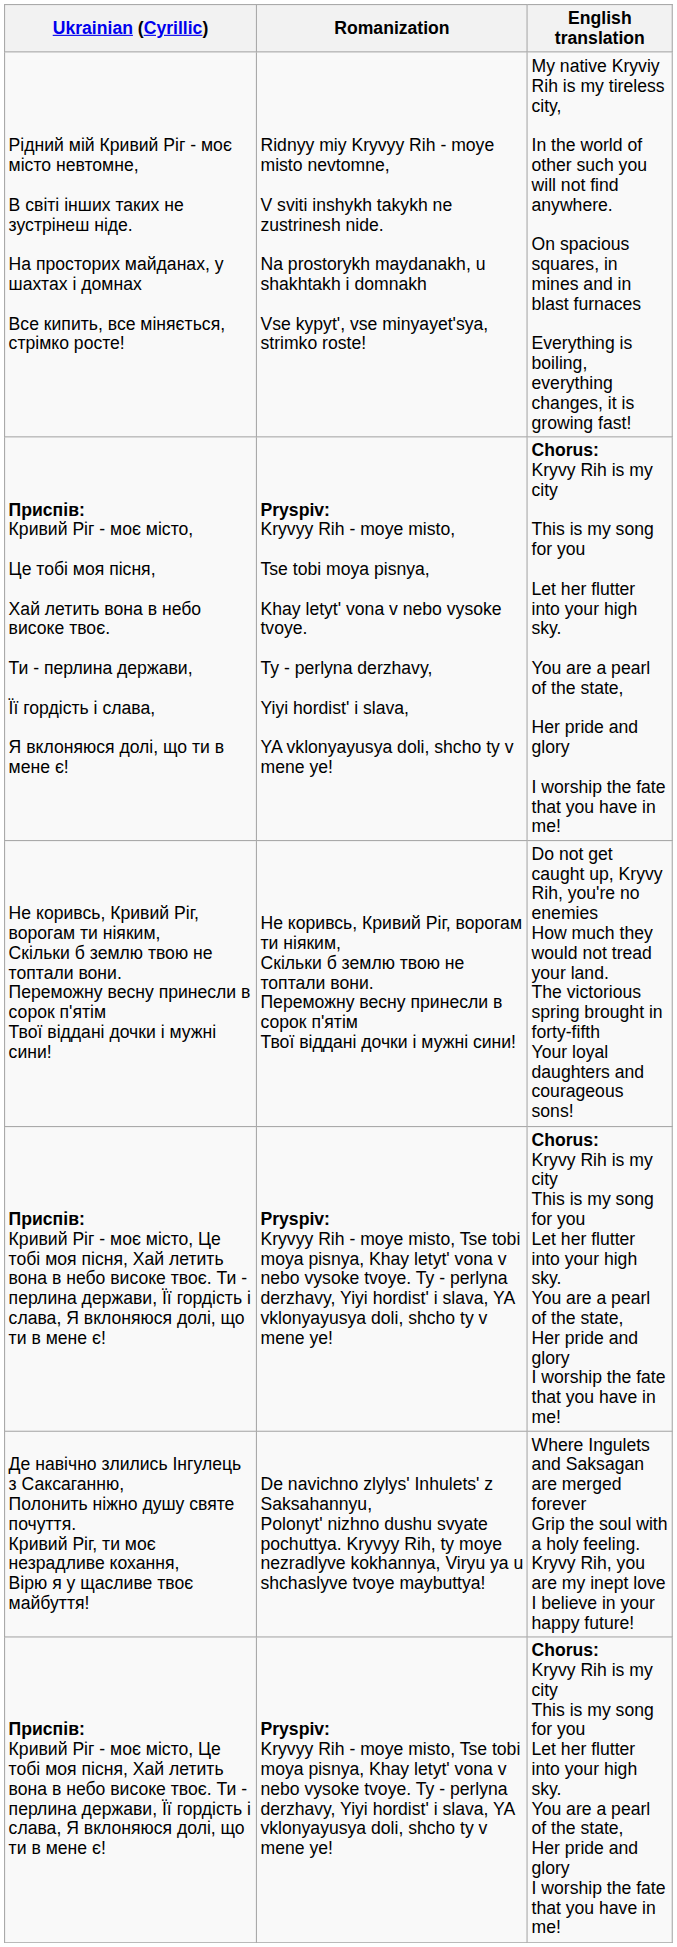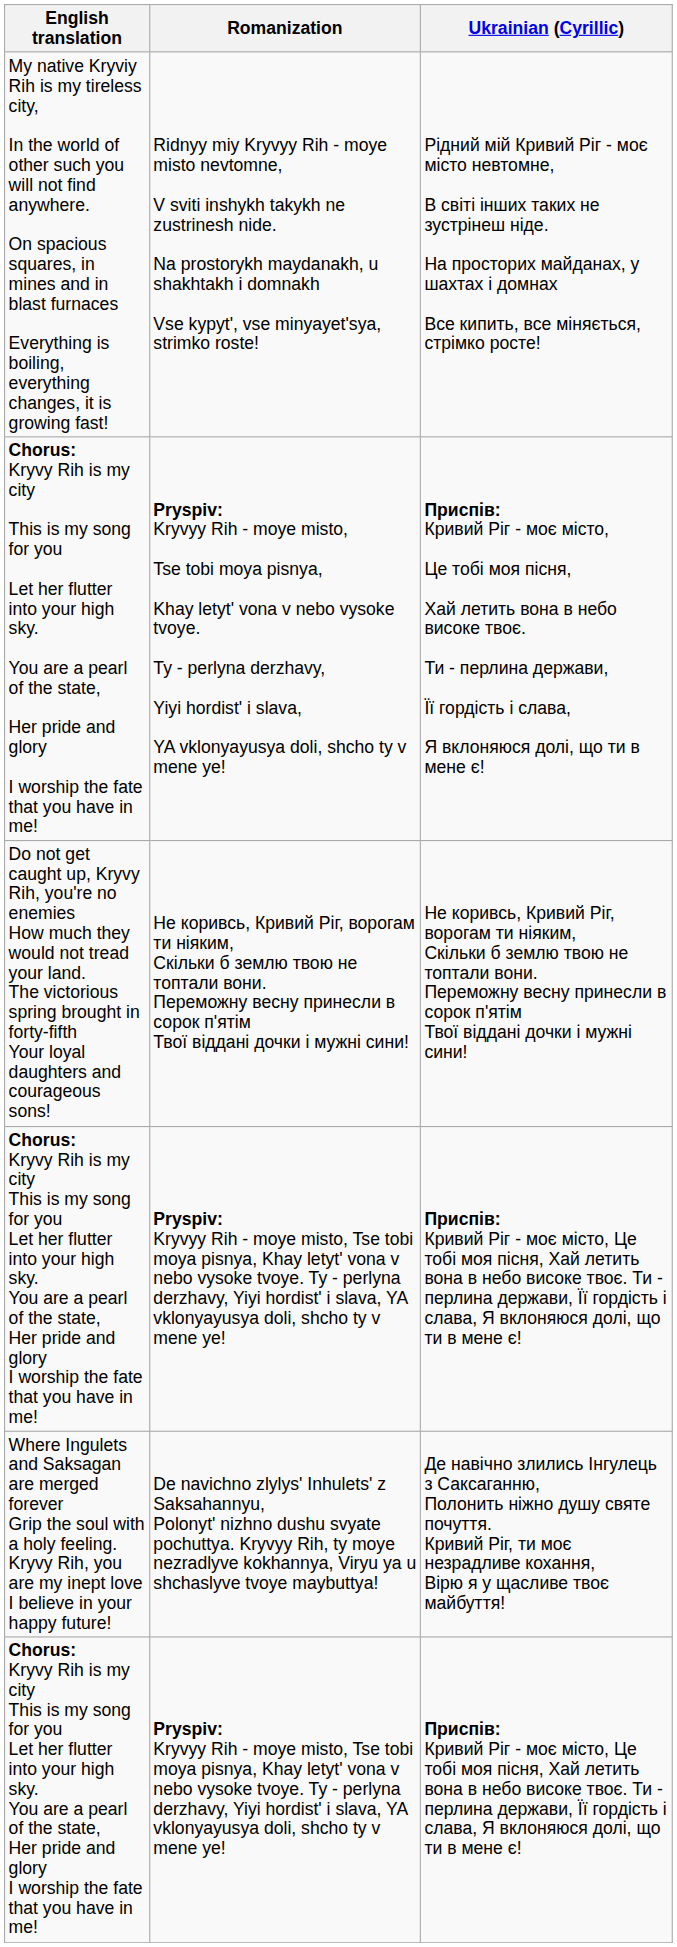columns swapped: (130, 28) <-> (600, 28)
